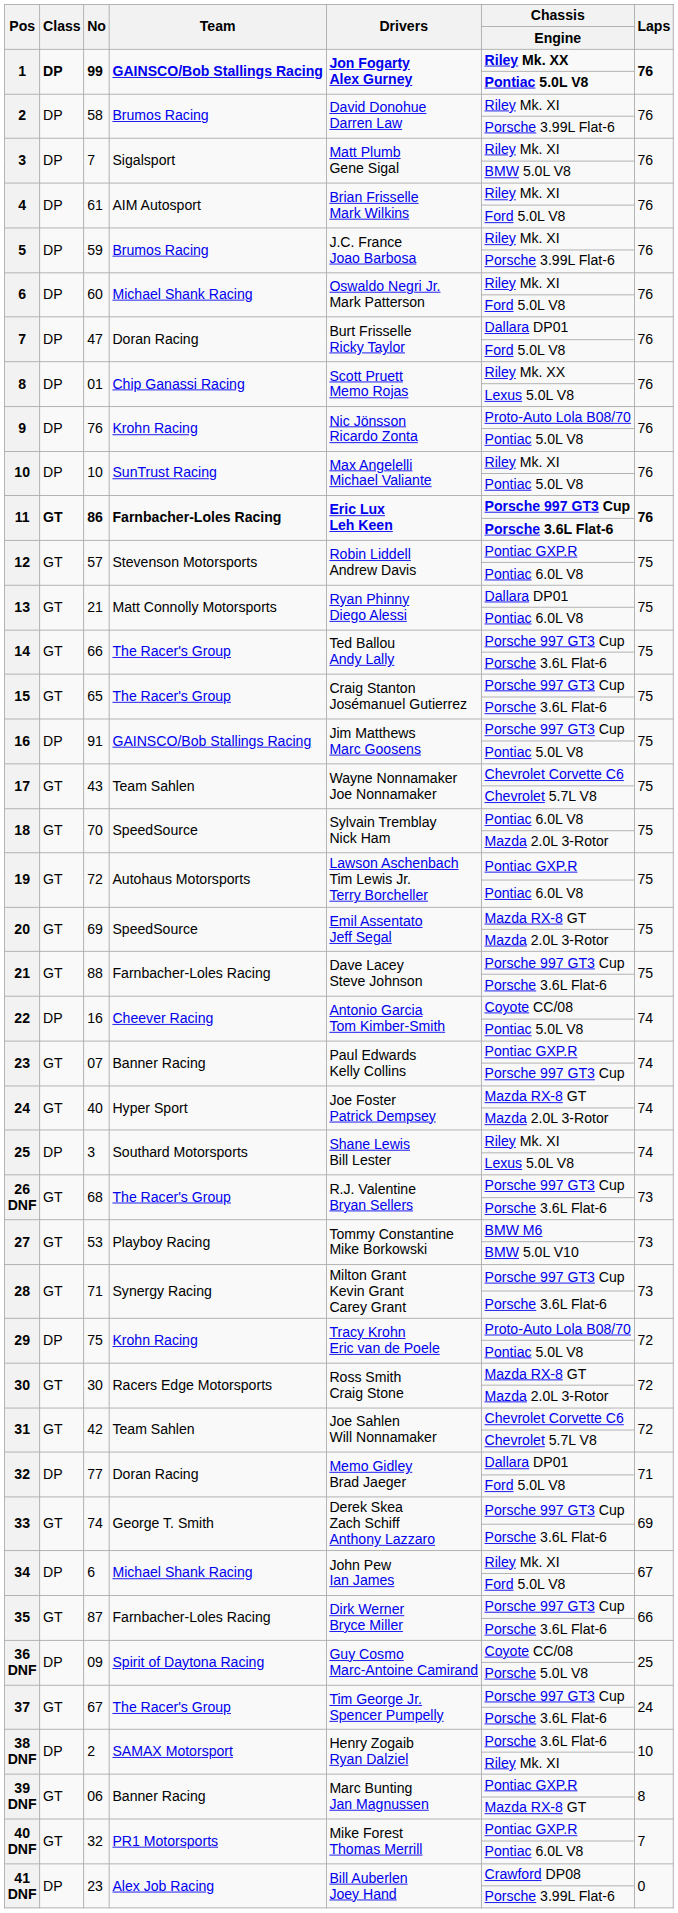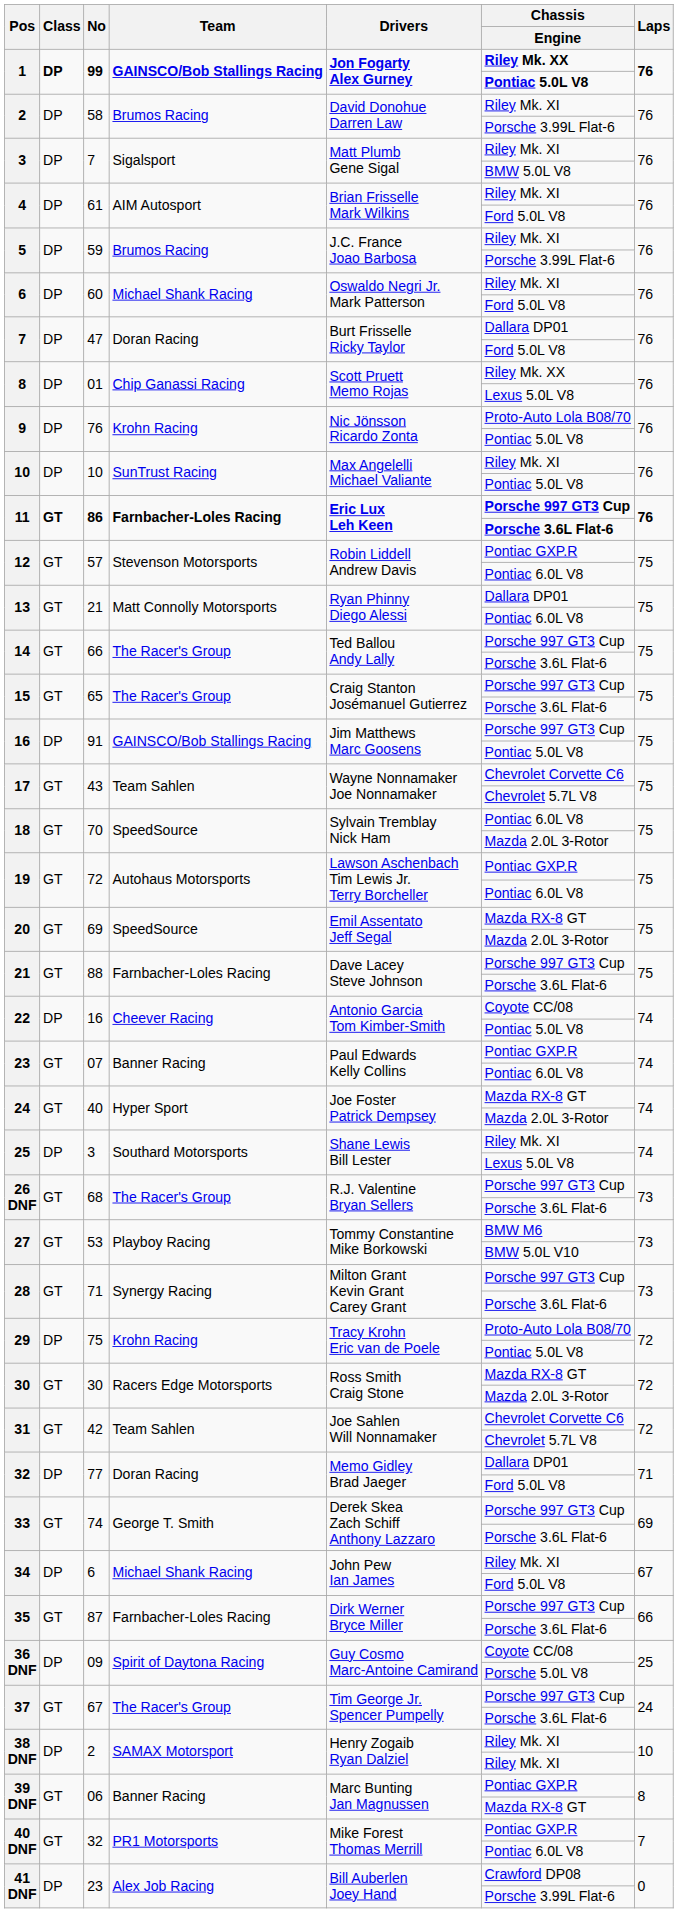(555, 1074) Porsche 997 GT3 Cup -> (534, 1074) Pontiac 6.0L V8
(546, 1740) Porsche 3.6L Flat-6 -> (522, 1740) Riley Mk. XI
